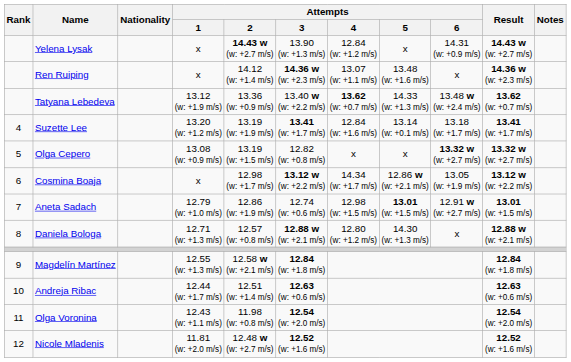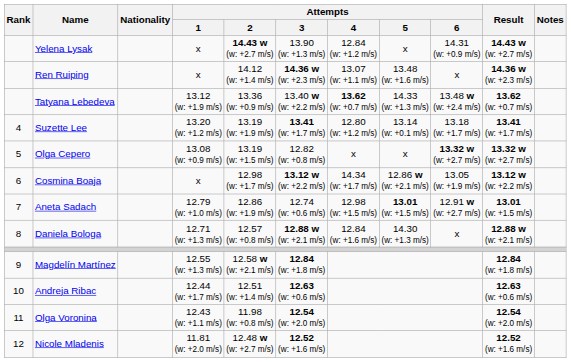(353, 128) 12.84 (w: +1.6 m/s) -> (353, 128) 12.80 (w: +1.2 m/s)
(353, 233) 12.80 (w: +1.2 m/s) -> (353, 233) 12.84 (w: +1.6 m/s)
